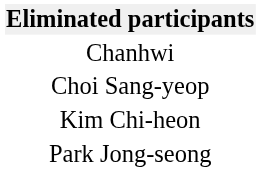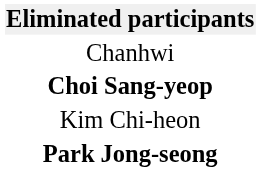(130, 86) normal -> (130, 86) bold
(130, 153) normal -> (130, 153) bold
